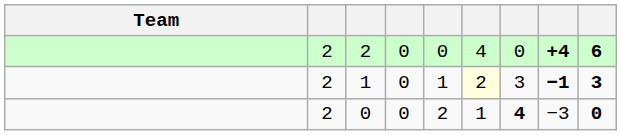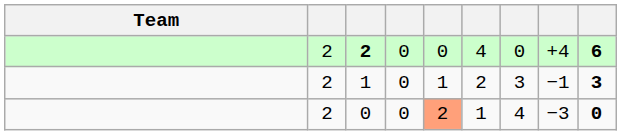(366, 51) normal -> (366, 51) bold
(558, 51) bold -> (558, 51) normal
(481, 83) lightyellow background -> (481, 83) no background
(558, 83) bold -> (558, 83) normal
(443, 114) no background -> (443, 114) lightsalmon background
(520, 114) bold -> (520, 114) normal
